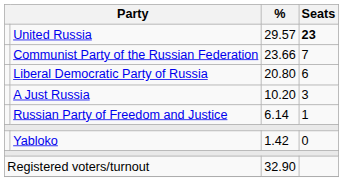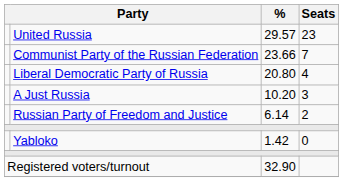(309, 34) bold -> (309, 34) normal
(305, 74) 6 -> (305, 74) 4
(305, 114) 1 -> (305, 114) 2
